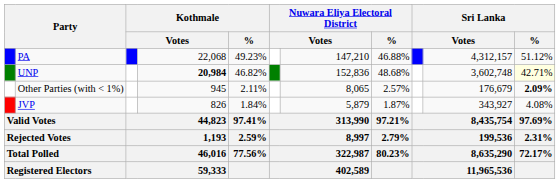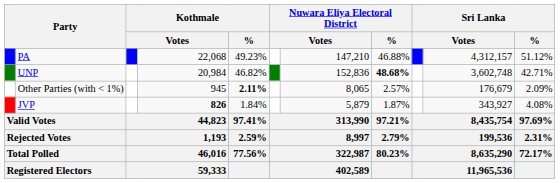(212, 72) bold -> (212, 72) normal
(394, 72) normal -> (393, 72) bold
(537, 72) lightyellow background -> (537, 72) no background
(254, 89) normal -> (253, 89) bold
(538, 89) bold -> (539, 89) normal
(218, 105) normal -> (218, 105) bold
